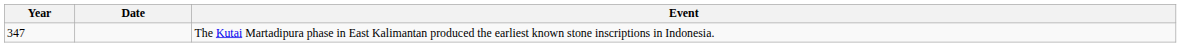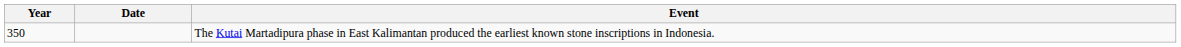(16, 32) 347 -> (16, 32) 350
